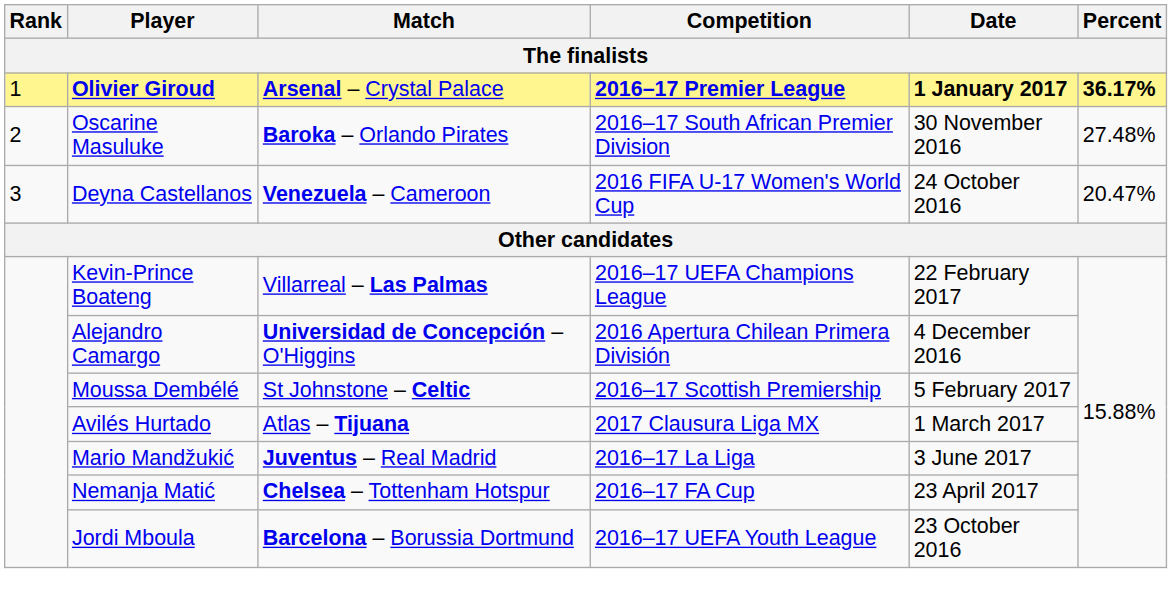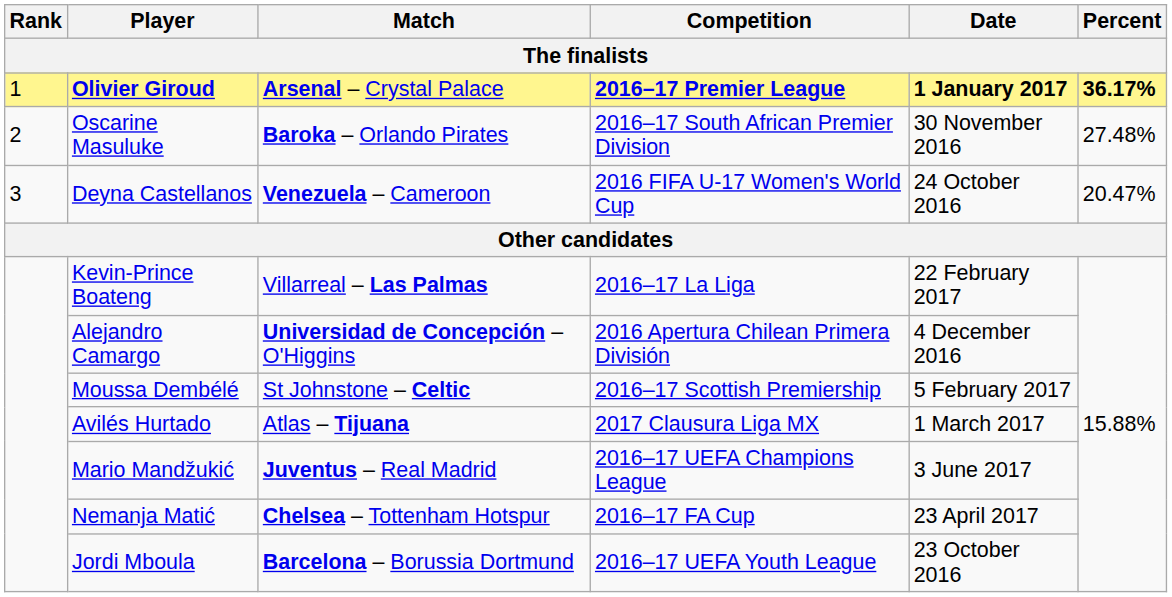(724, 285) 2016–17 UEFA Champions League -> (675, 285) 2016–17 La Liga
(675, 458) 2016–17 La Liga -> (724, 470) 2016–17 UEFA Champions League
